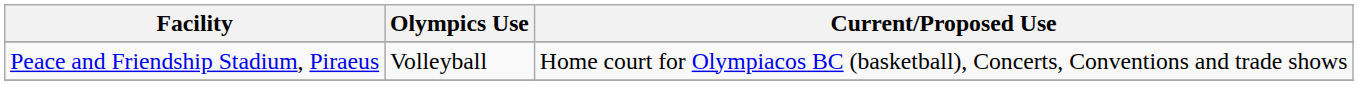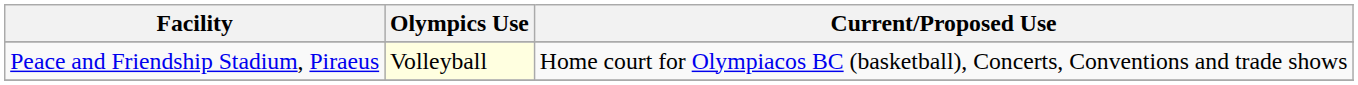(439, 60) no background -> (439, 60) lightyellow background
